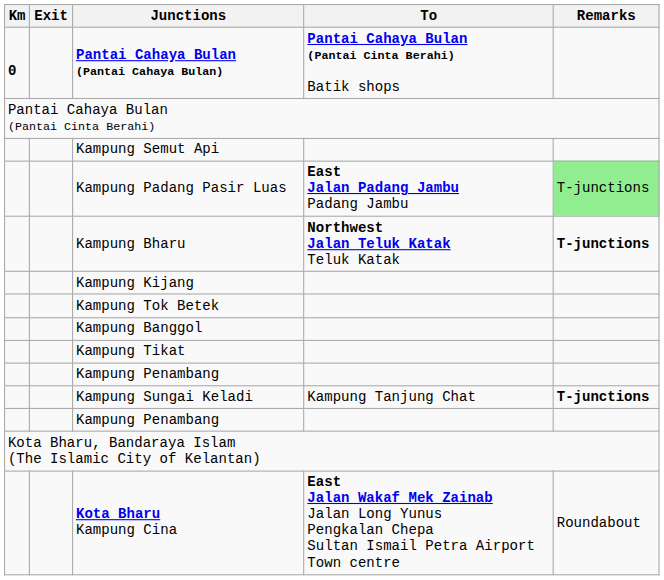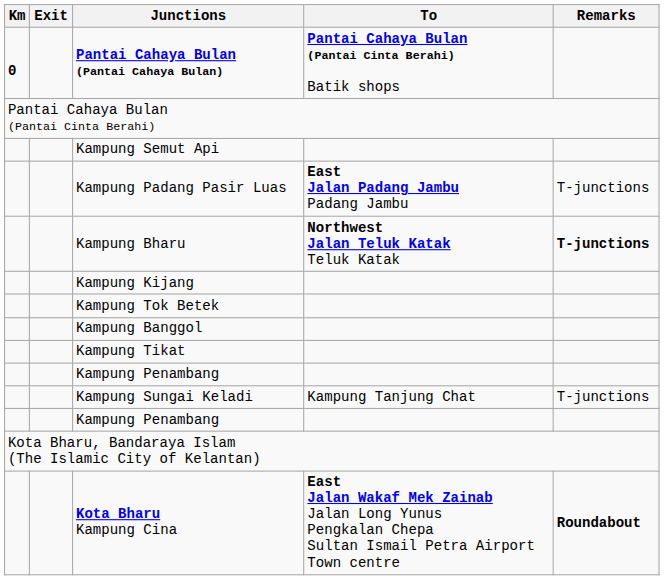(603, 189) lightgreen background -> (603, 189) no background
(603, 397) bold -> (603, 397) normal
(599, 523) normal -> (599, 523) bold
